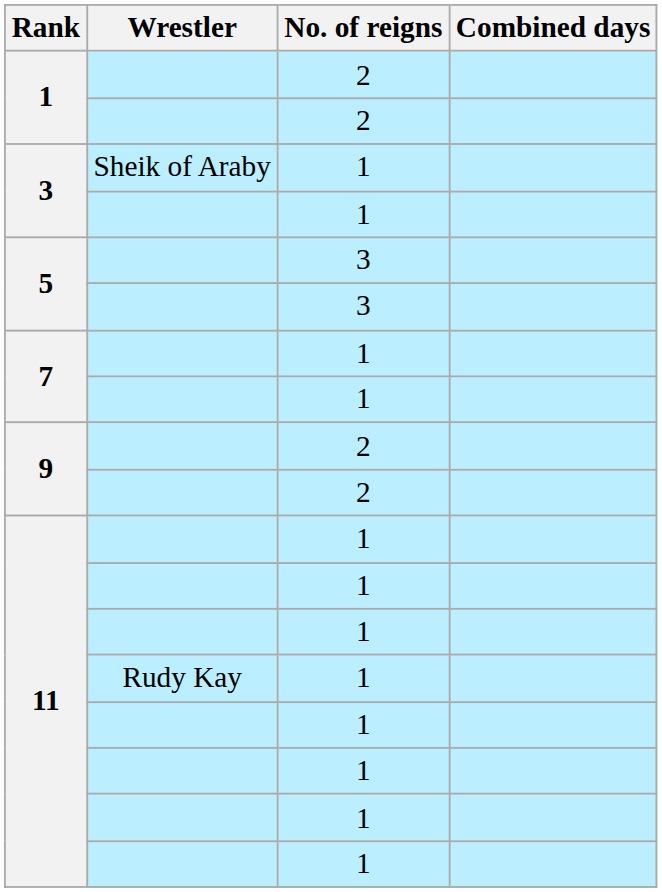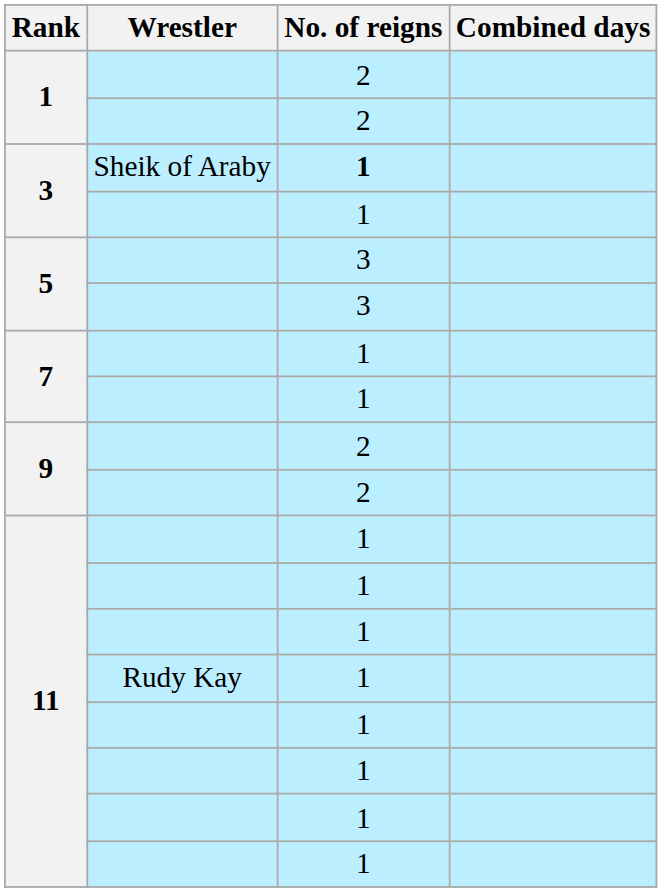(363, 167) normal -> (363, 167) bold
